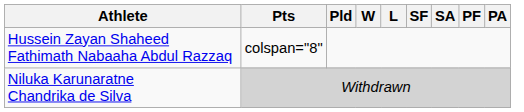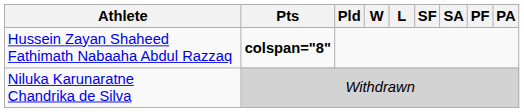(284, 47) normal -> (288, 47) bold
